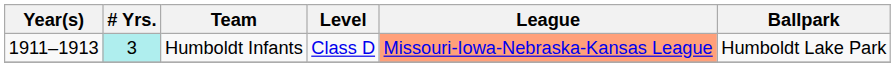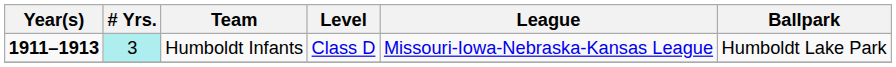(54, 48) normal -> (54, 48) bold
(548, 48) lightsalmon background -> (548, 48) no background
